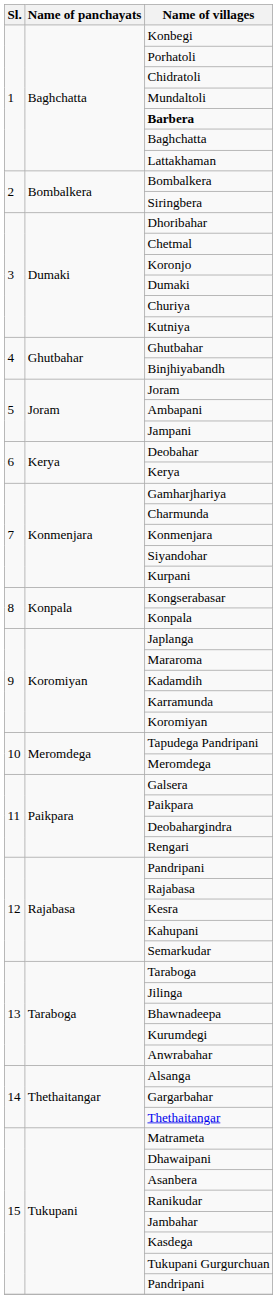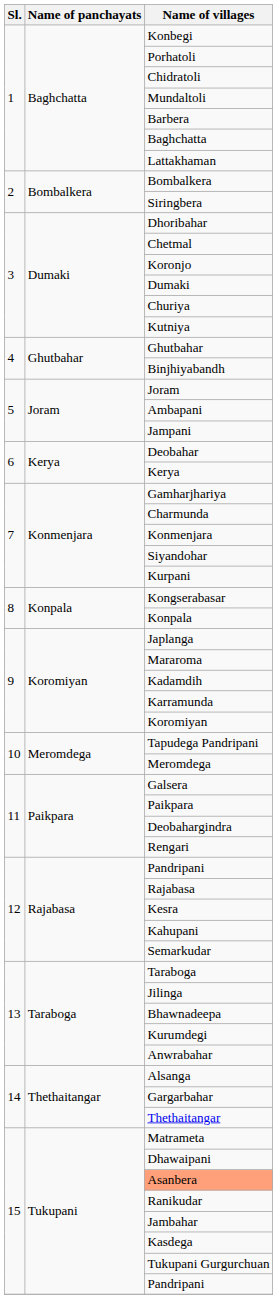(171, 118) bold -> (168, 118) normal
(172, 1180) no background -> (172, 1180) lightsalmon background
